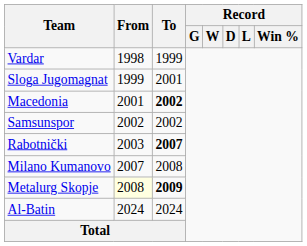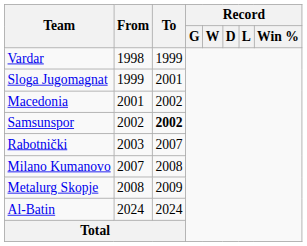(169, 101) bold -> (169, 101) normal
(169, 123) normal -> (169, 123) bold
(169, 144) bold -> (169, 144) normal
(131, 187) lightyellow background -> (131, 187) no background
(169, 187) bold -> (169, 187) normal
